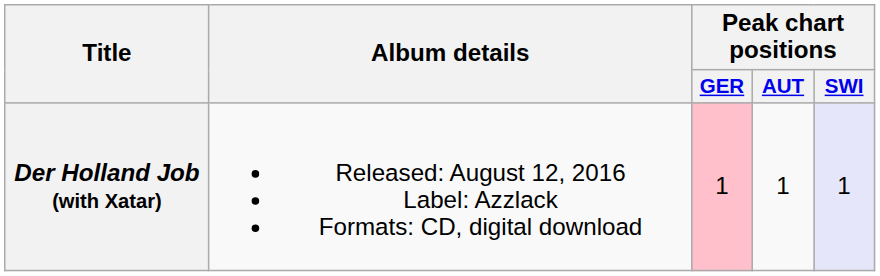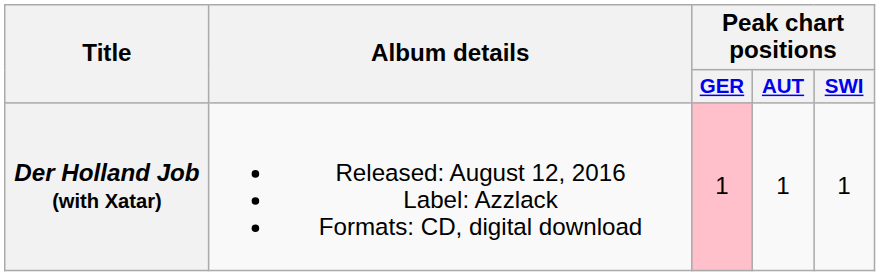(844, 186) lavender background -> (844, 186) no background
